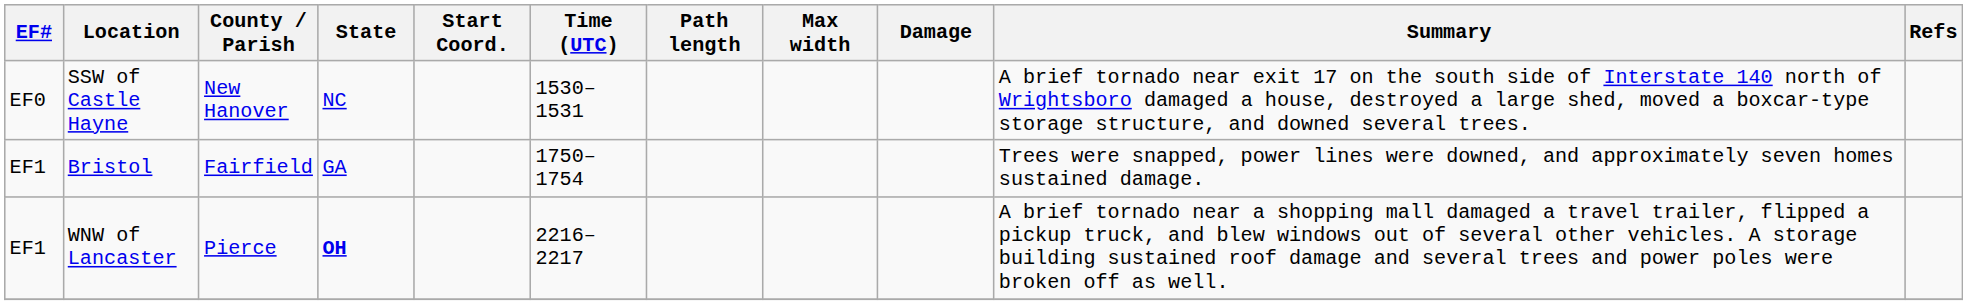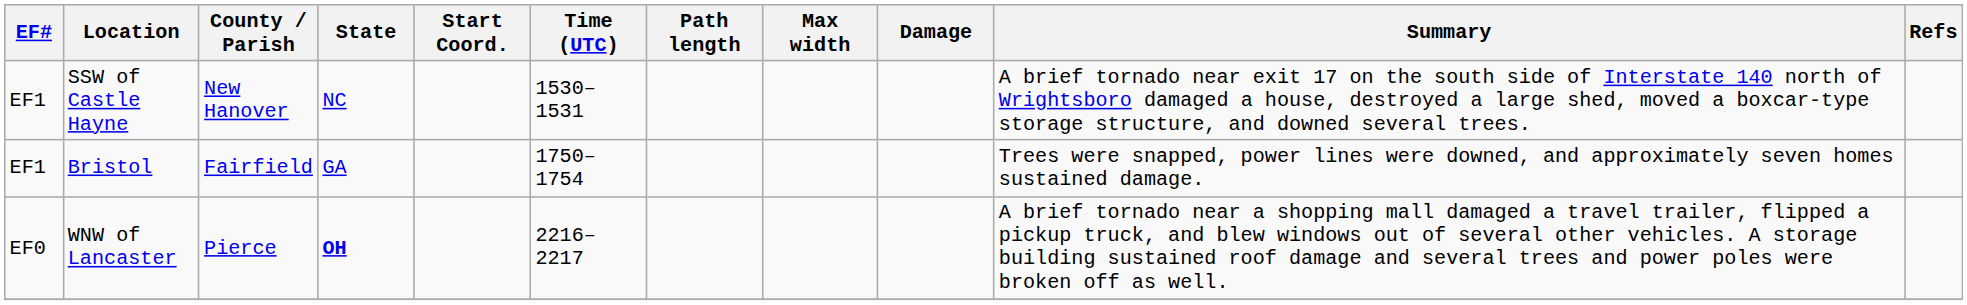(28, 101) EF0 -> (28, 101) EF1
(28, 248) EF1 -> (28, 248) EF0
